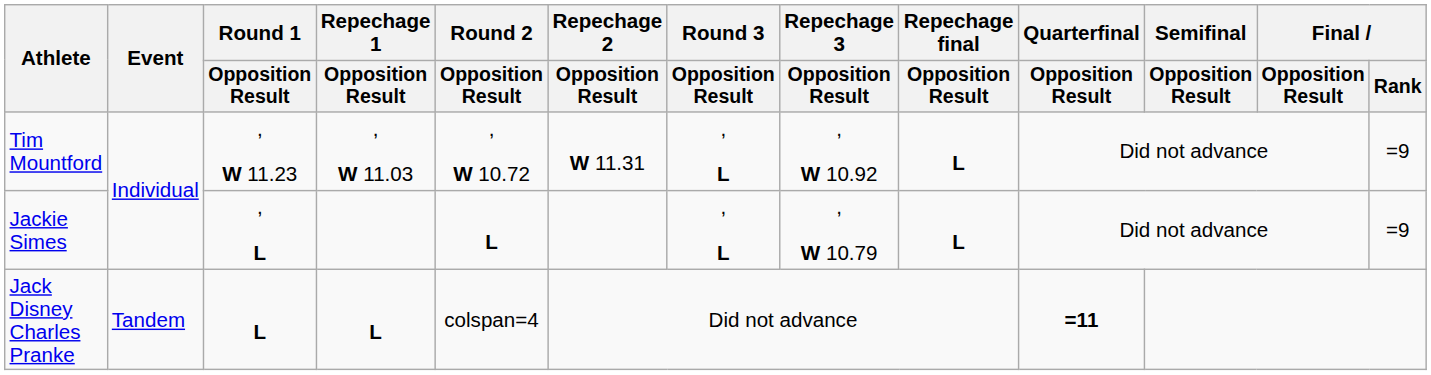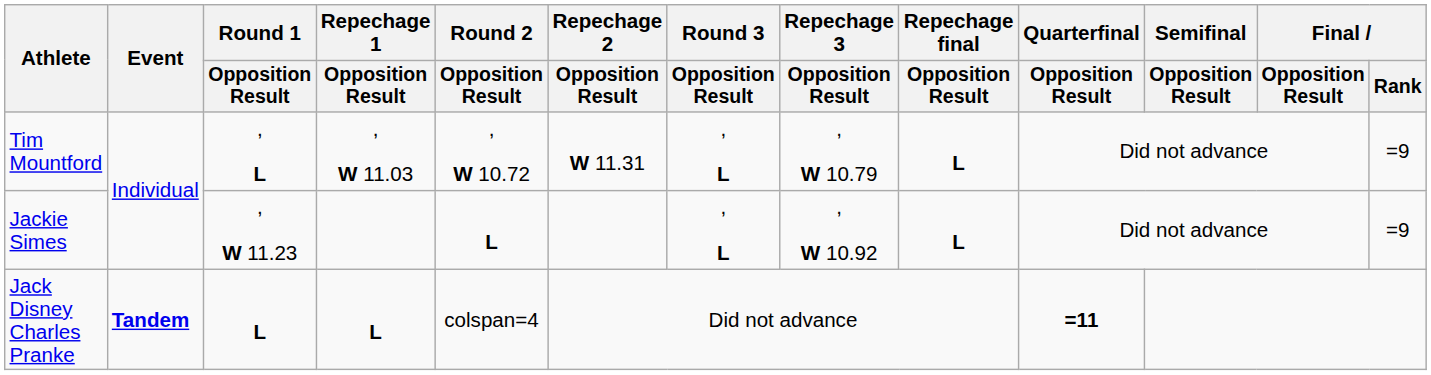(260, 152) , W 11.23 -> (260, 152) , L
(839, 152) , W 10.92 -> (839, 152) , W 10.79
(260, 230) , L -> (260, 230) , W 11.23
(839, 230) , W 10.79 -> (839, 230) , W 10.92
(148, 320) normal -> (151, 320) bold
